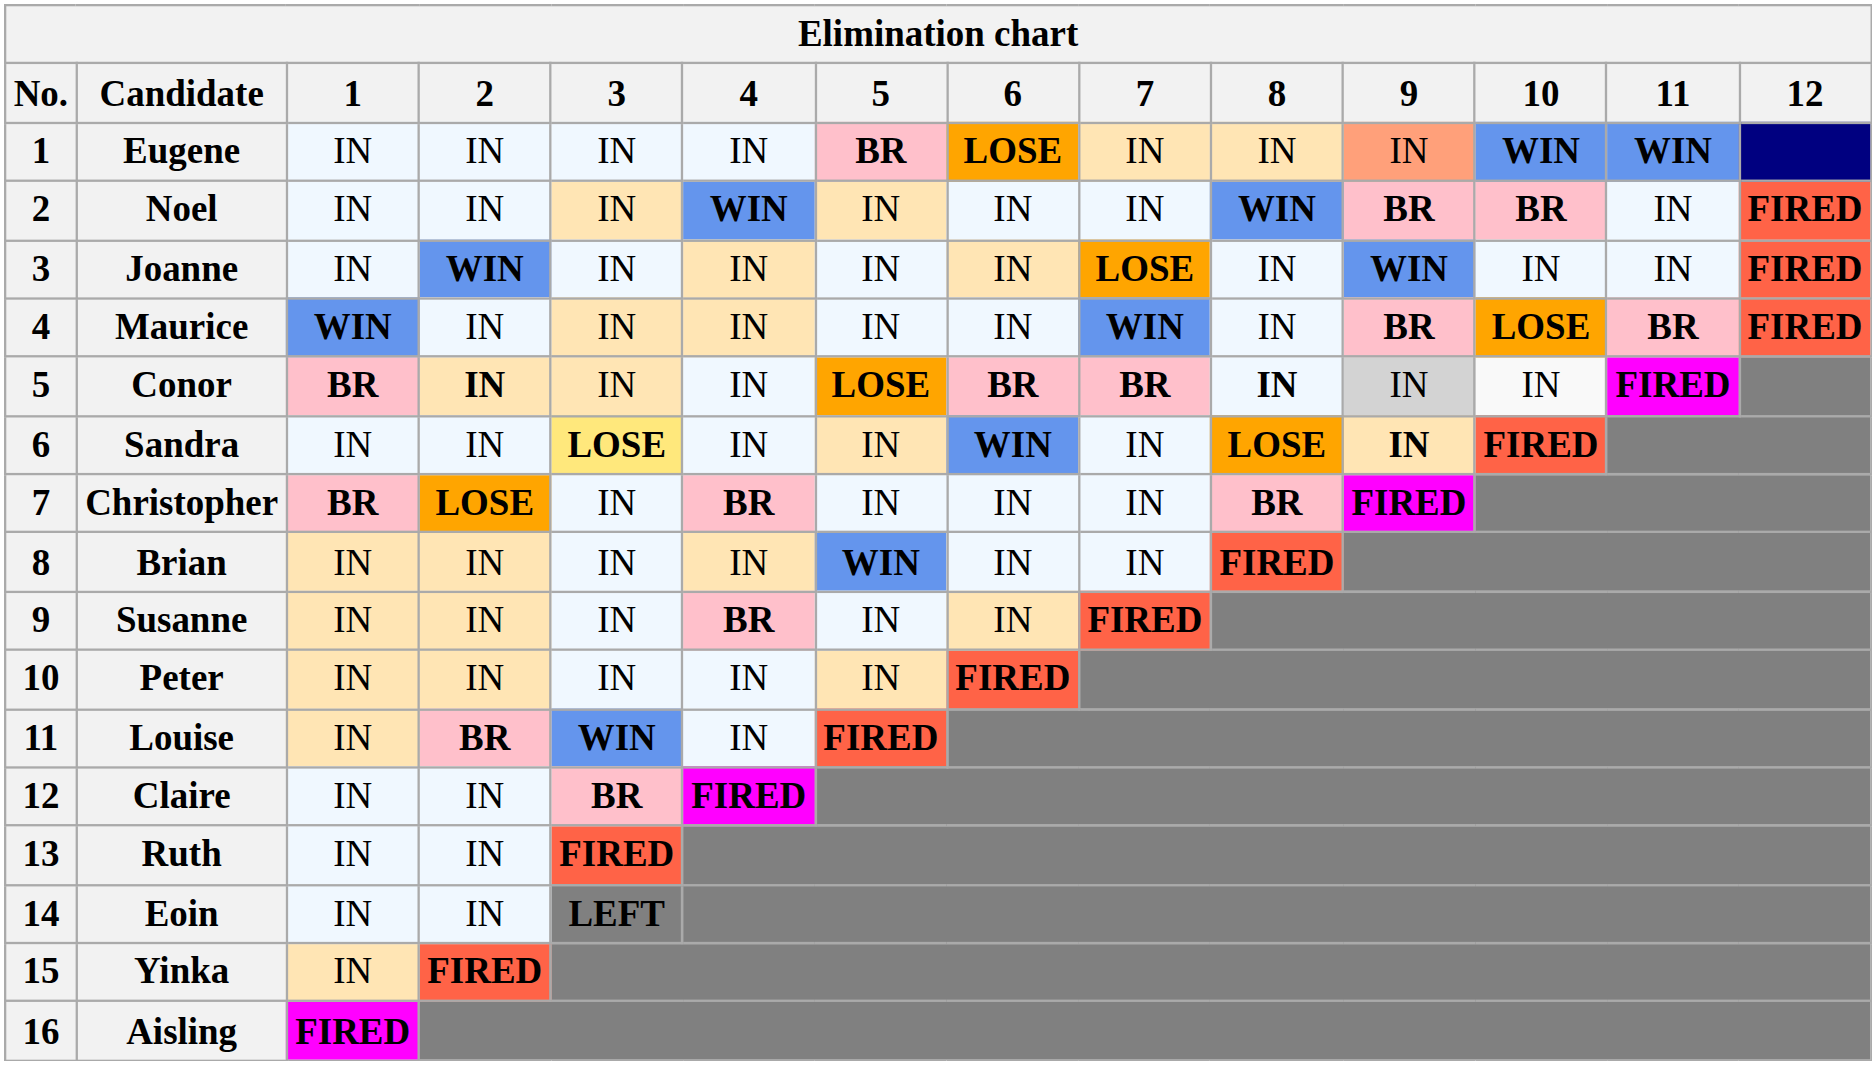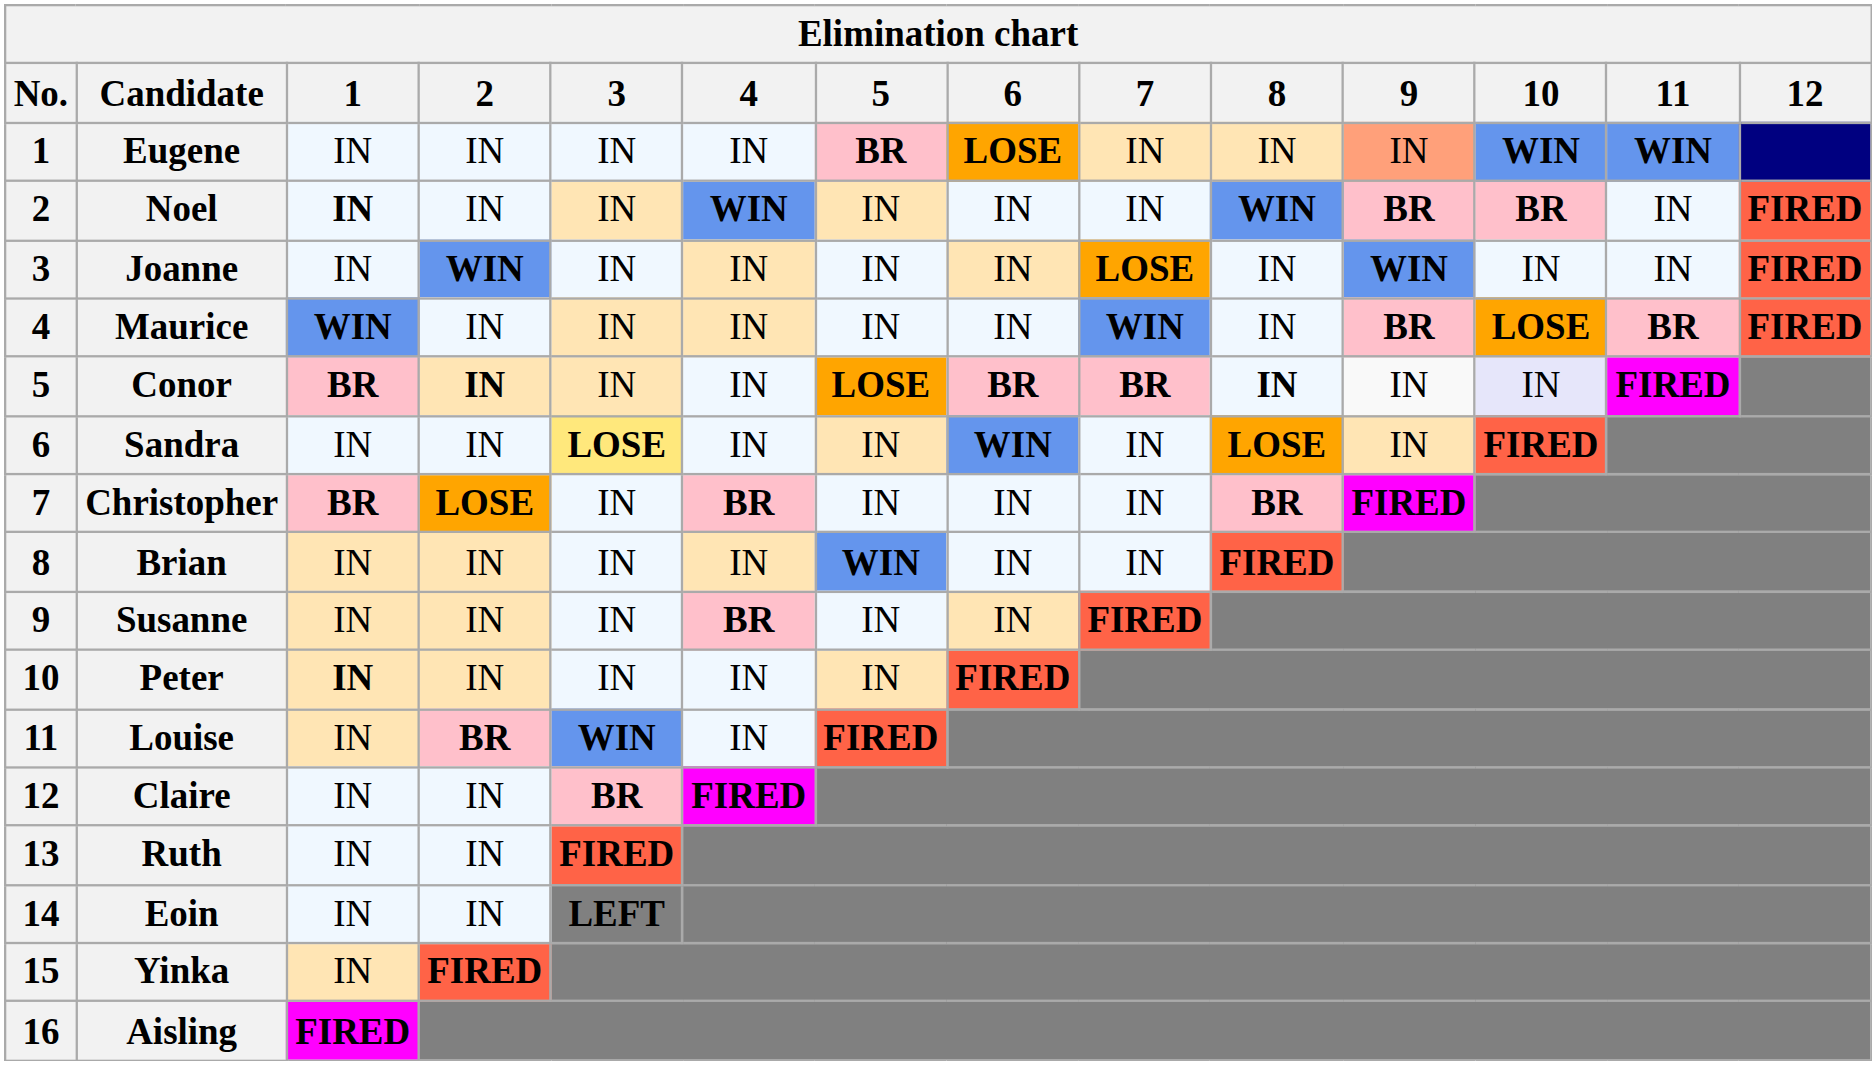(353, 209) normal -> (353, 209) bold
(1409, 385) lightgrey background -> (1409, 385) no background
(1541, 385) no background -> (1541, 385) lavender background
(1409, 444) bold -> (1409, 444) normal
(353, 678) normal -> (353, 678) bold
